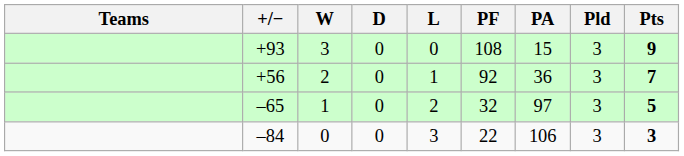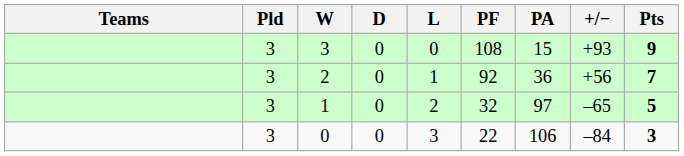columns swapped: (597, 19) <-> (270, 19)
